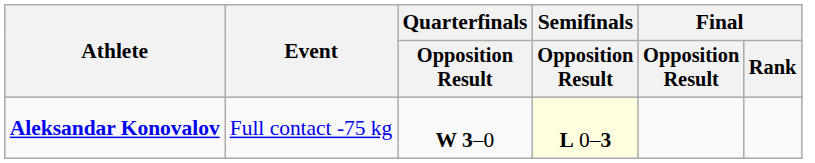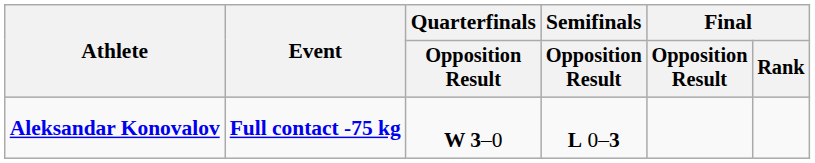(311, 127) normal -> (315, 127) bold
(585, 140) lightyellow background -> (594, 140) no background
